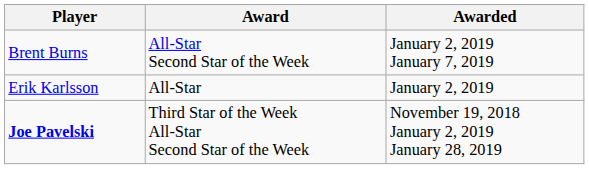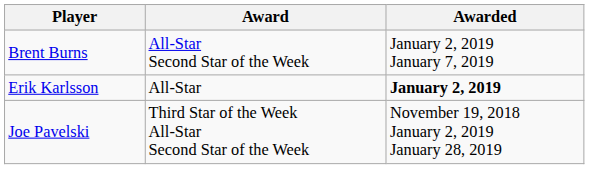(442, 87) normal -> (445, 87) bold
(51, 131) bold -> (49, 131) normal
